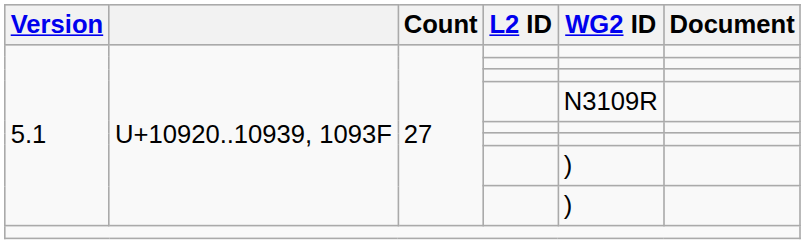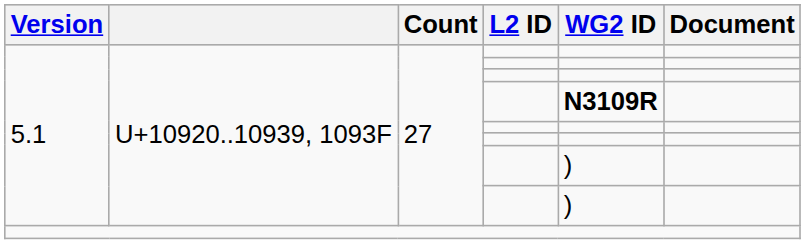(611, 100) normal -> (611, 100) bold
